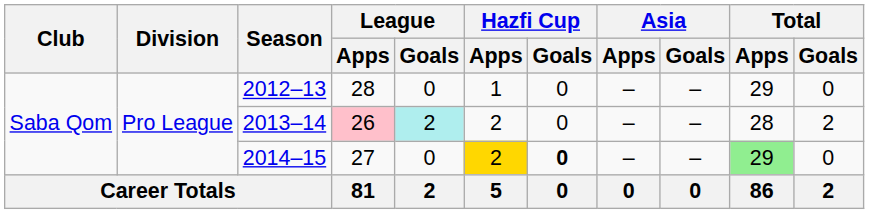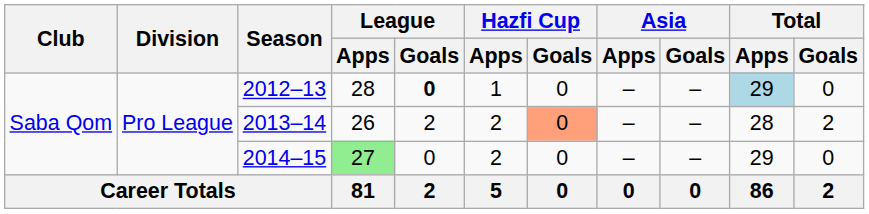(429, 89) normal -> (429, 89) bold
(762, 89) no background -> (762, 89) lightblue background
(363, 123) pink background -> (363, 123) no background
(429, 123) paleturquoise background -> (429, 123) no background
(562, 123) no background -> (562, 123) lightsalmon background
(363, 157) no background -> (363, 157) lightgreen background
(496, 157) gold background -> (496, 157) no background
(562, 157) bold -> (562, 157) normal
(762, 157) lightgreen background -> (762, 157) no background
